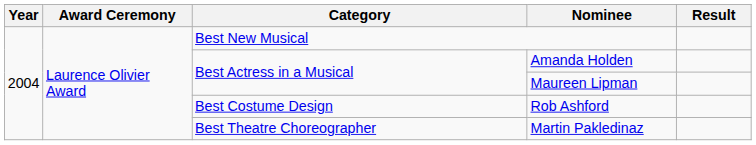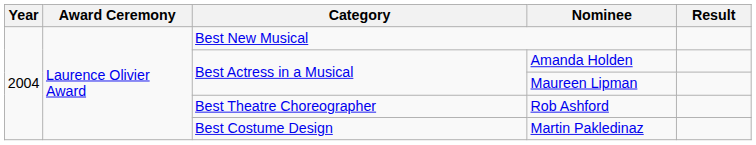(264, 106) Best Costume Design -> (286, 106) Best Theatre Choreographer
(286, 128) Best Theatre Choreographer -> (264, 128) Best Costume Design
